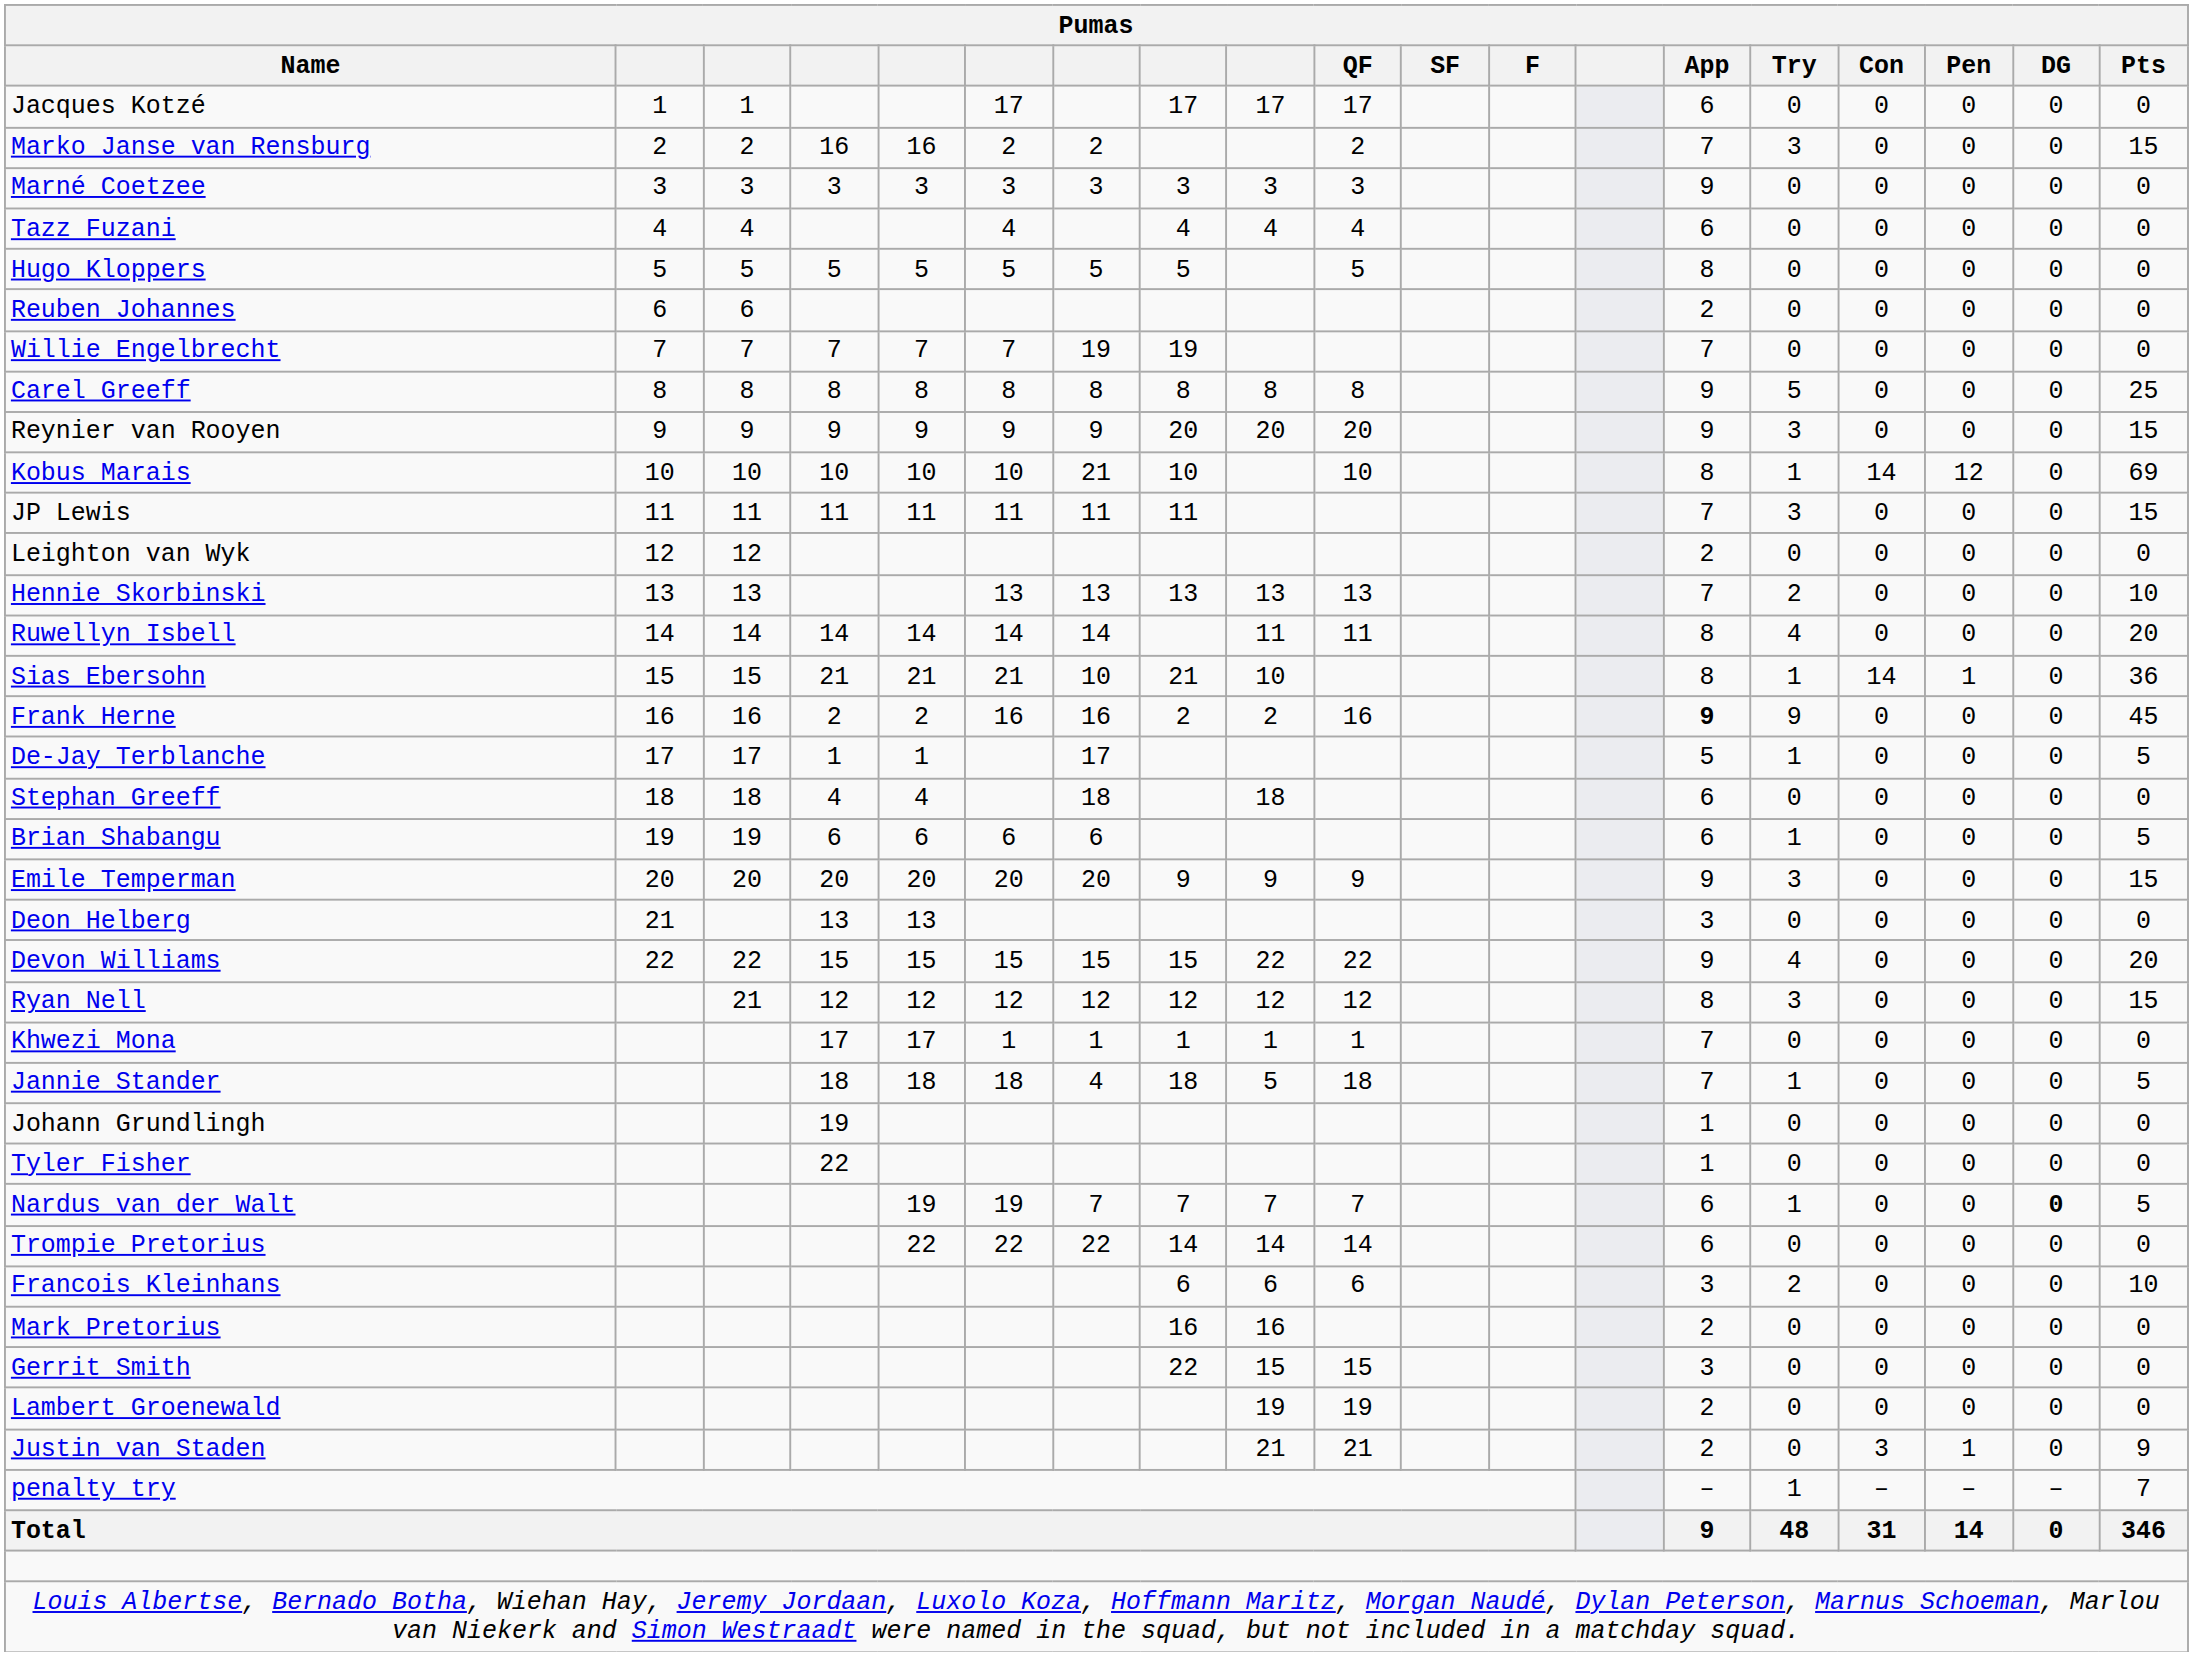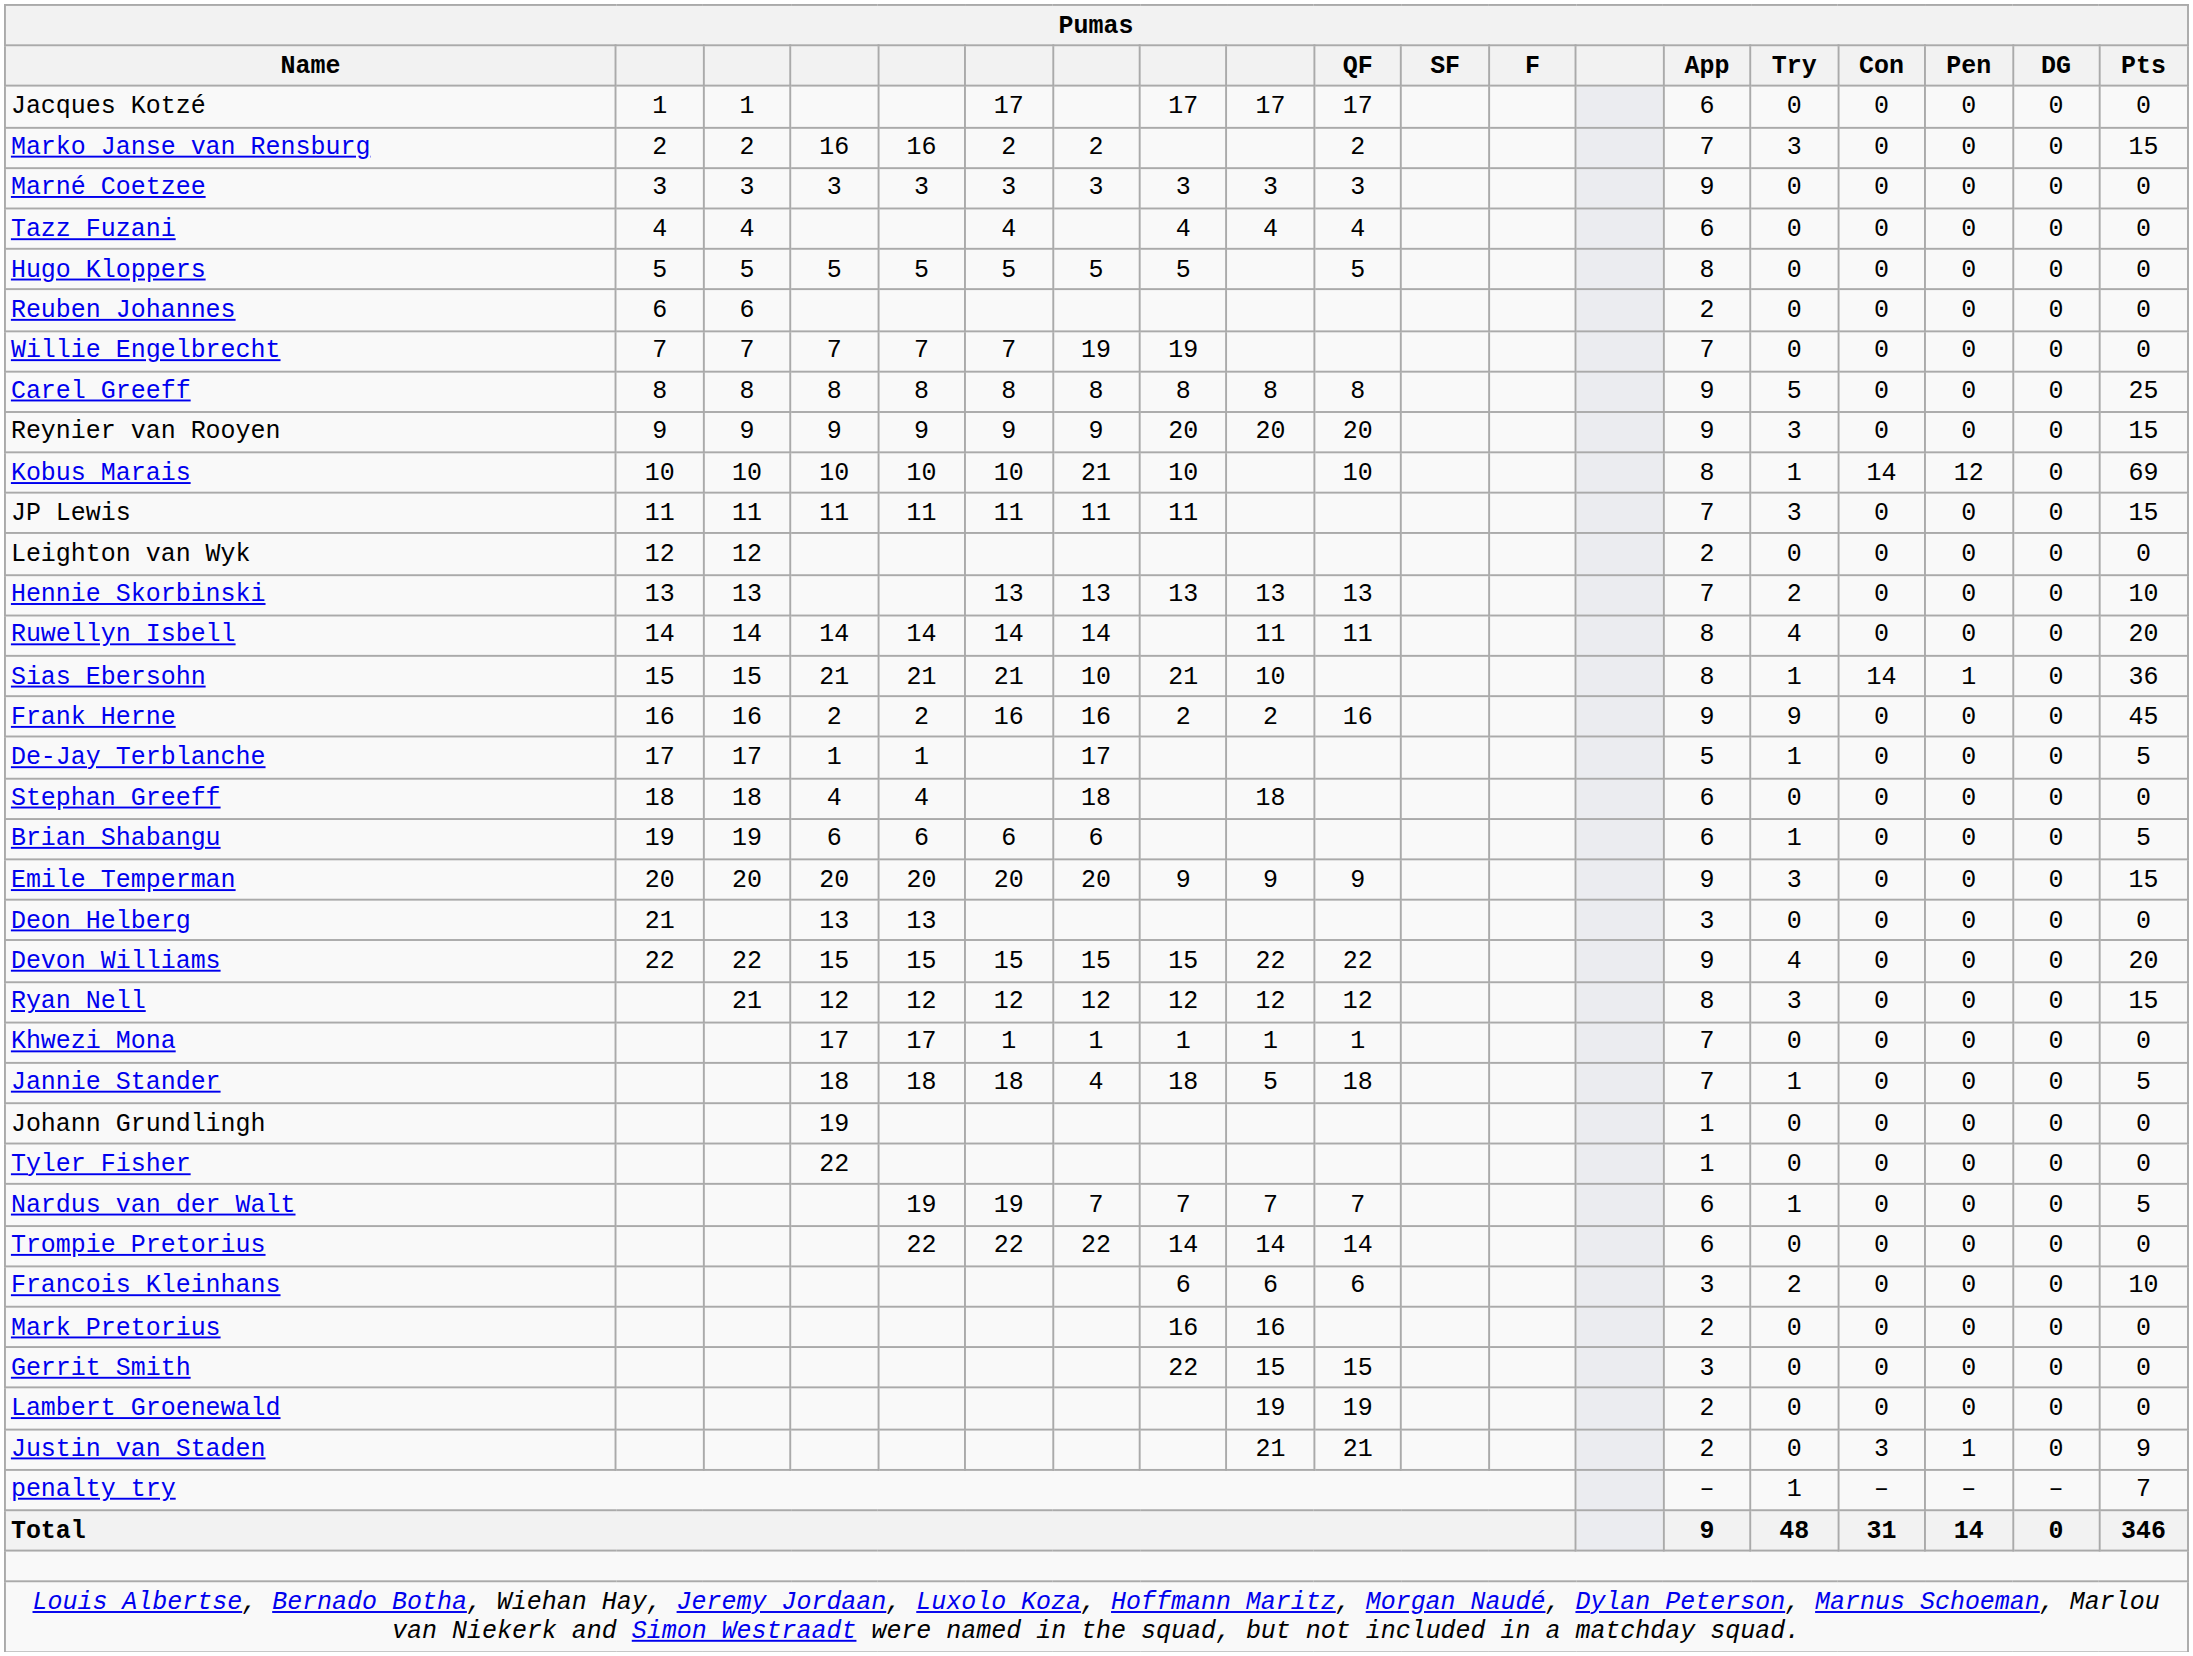(1707, 717) bold -> (1707, 717) normal
(2056, 1205) bold -> (2056, 1205) normal
